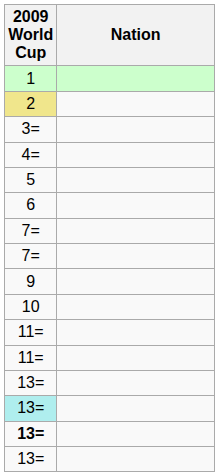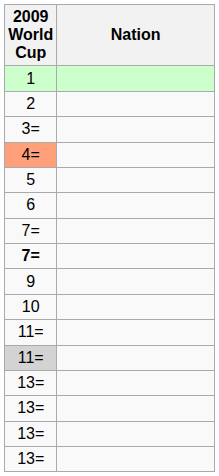(31, 103) khaki background -> (31, 103) no background
(31, 154) no background -> (31, 154) lightsalmon background
(31, 256) normal -> (31, 256) bold
(31, 357) no background -> (31, 357) lightgrey background
(31, 408) paleturquoise background -> (31, 408) no background
(31, 433) bold -> (31, 433) normal
